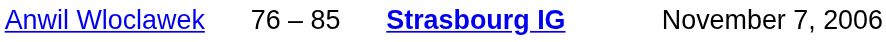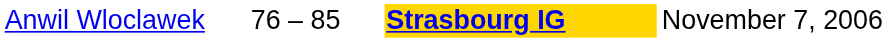(476, 20) no background -> (476, 20) gold background
